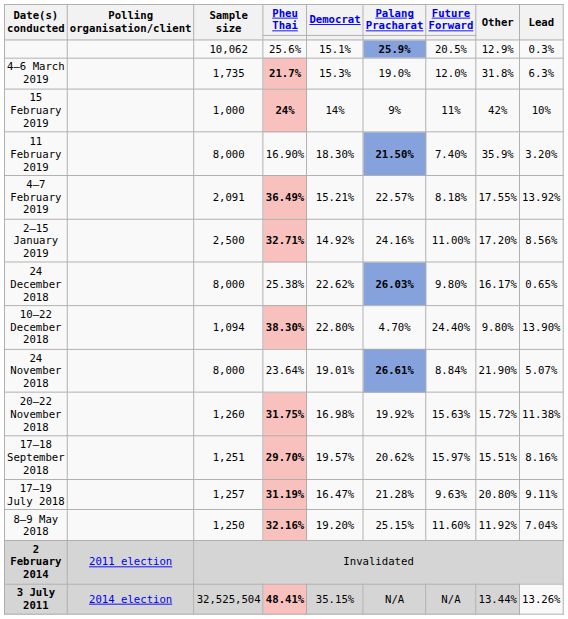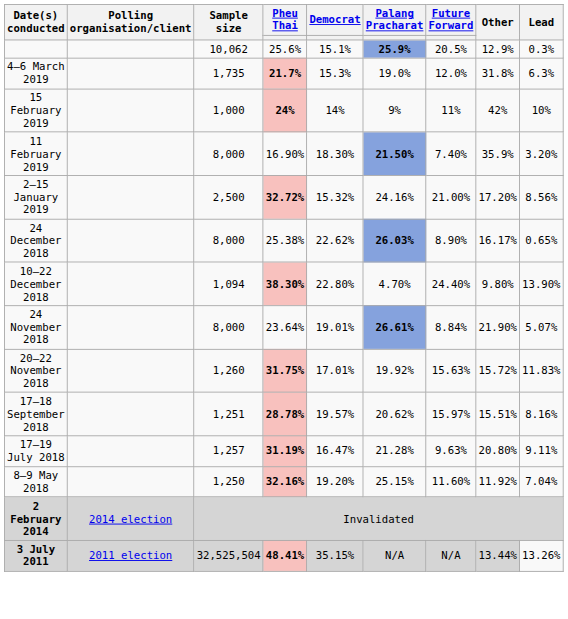- row: (36, 197)
(285, 240) 32.71% -> (285, 197) 32.72%
(335, 240) 14.92% -> (335, 197) 15.32%
(451, 240) 11.00% -> (451, 197) 21.00%
(451, 284) 9.80% -> (451, 240) 8.90%
(335, 414) 16.98% -> (335, 370) 17.01%
(541, 414) 11.38% -> (541, 370) 11.83%
(285, 457) 29.70% -> (285, 414) 28.78%
(131, 562) 2011 election -> (131, 518) 2014 election
(131, 599) 2014 election -> (131, 555) 2011 election
